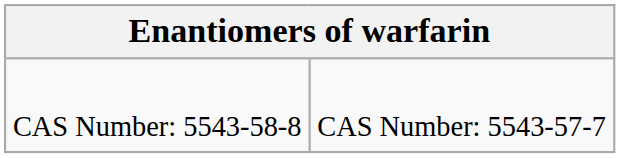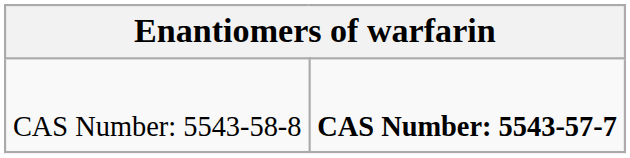(462, 126) normal -> (467, 123) bold
